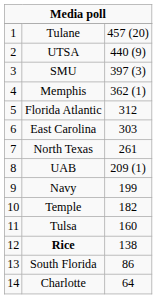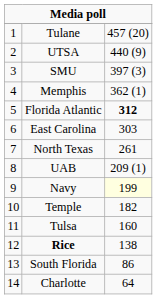(128, 110) normal -> (128, 110) bold
(128, 187) no background -> (128, 187) lightyellow background
